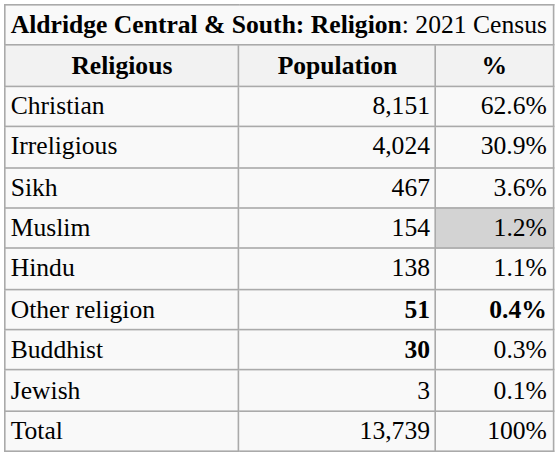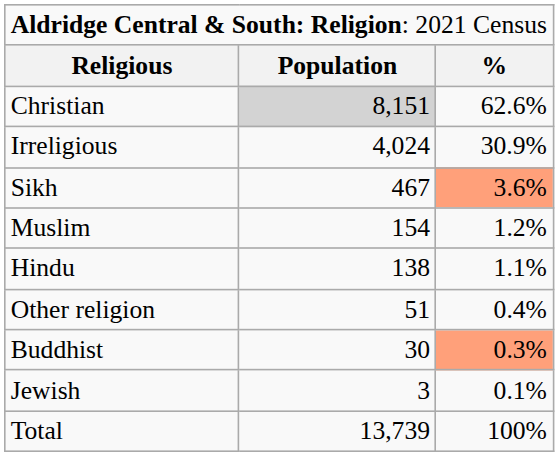(401, 106) no background -> (401, 106) lightgrey background
(520, 187) no background -> (520, 187) lightsalmon background
(520, 227) lightgrey background -> (520, 227) no background
(417, 308) bold -> (417, 308) normal
(518, 308) bold -> (520, 308) normal
(417, 349) bold -> (417, 349) normal
(520, 349) no background -> (520, 349) lightsalmon background
